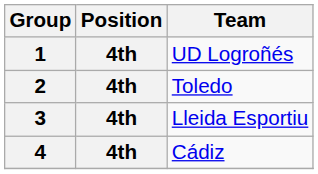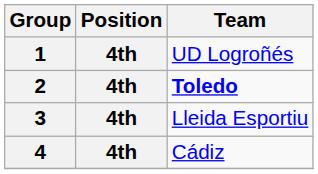(202, 86) normal -> (205, 86) bold
